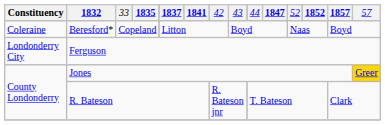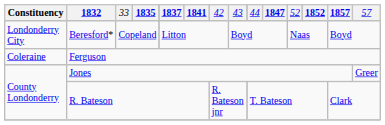(26, 29) Coleraine -> (33, 34) Londonderry City
(33, 51) Londonderry City -> (26, 56) Coleraine
(366, 73) gold background -> (366, 73) no background
